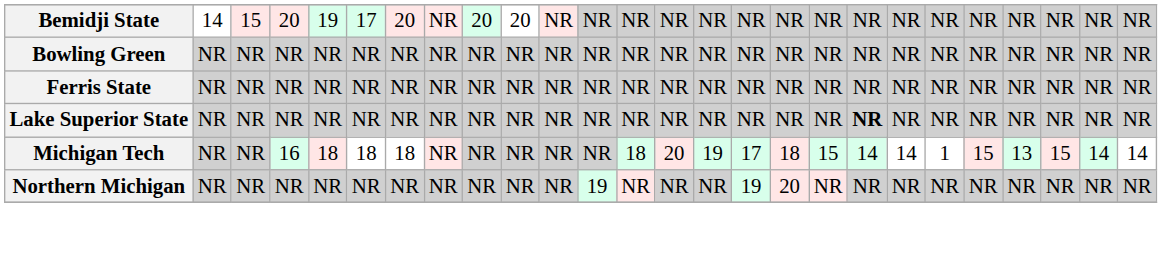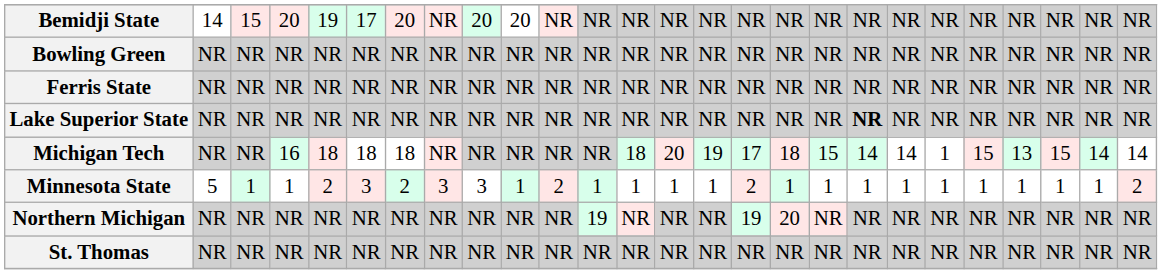+ row: (99, 185)
+ row: (99, 251)
